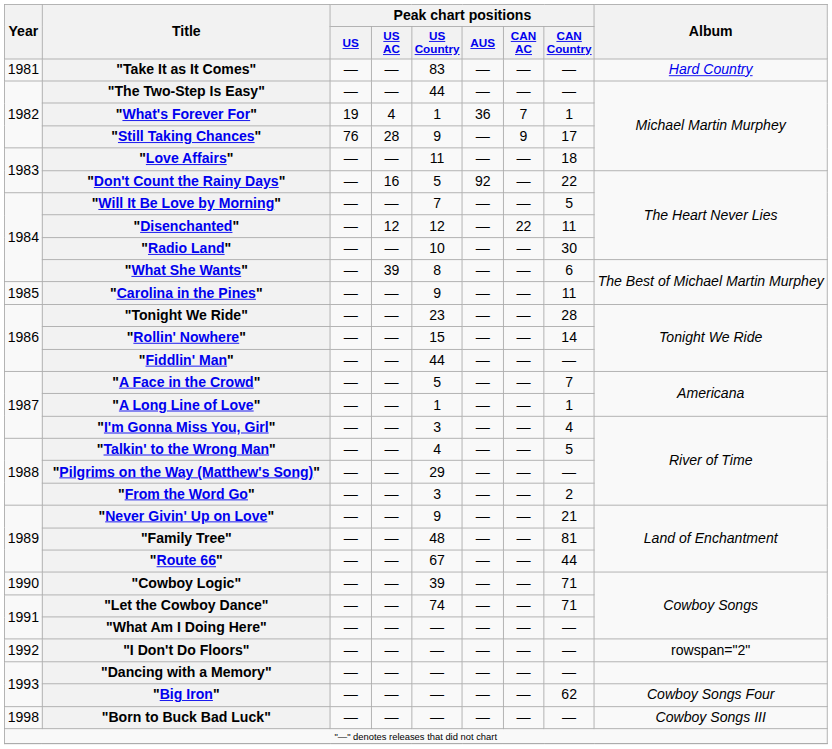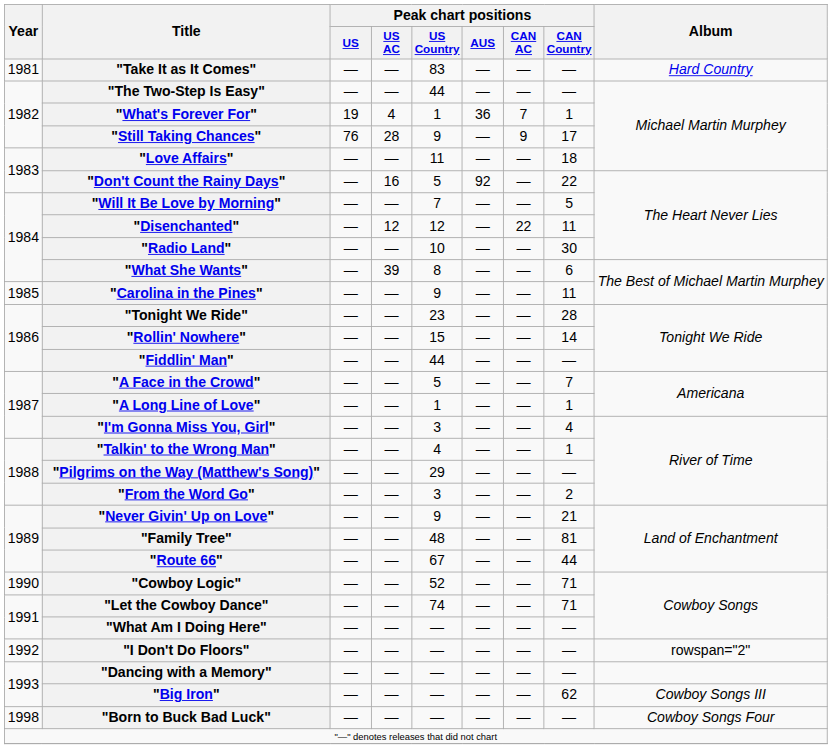(569, 449) 5 -> (569, 449) 1
(437, 583) 39 -> (437, 583) 52
(711, 695) Cowboy Songs Four -> (711, 695) Cowboy Songs III
(711, 717) Cowboy Songs III -> (711, 717) Cowboy Songs Four
